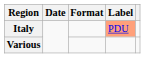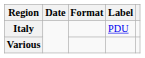(118, 28) lightsalmon background -> (118, 28) no background
